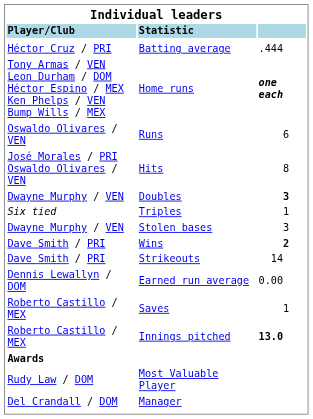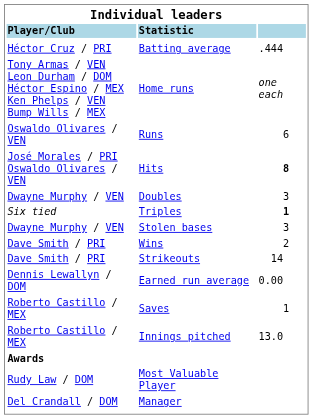(271, 88) bold -> (271, 88) normal
(274, 168) normal -> (274, 168) bold
(274, 196) bold -> (274, 196) normal
(274, 212) normal -> (274, 212) bold
(274, 243) bold -> (274, 243) normal
(271, 336) bold -> (271, 336) normal
